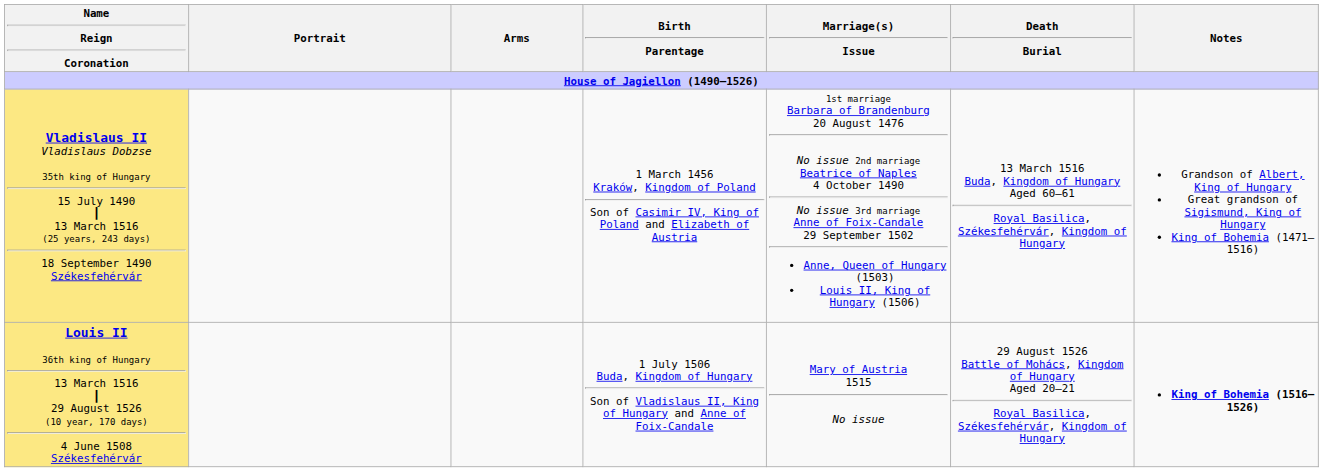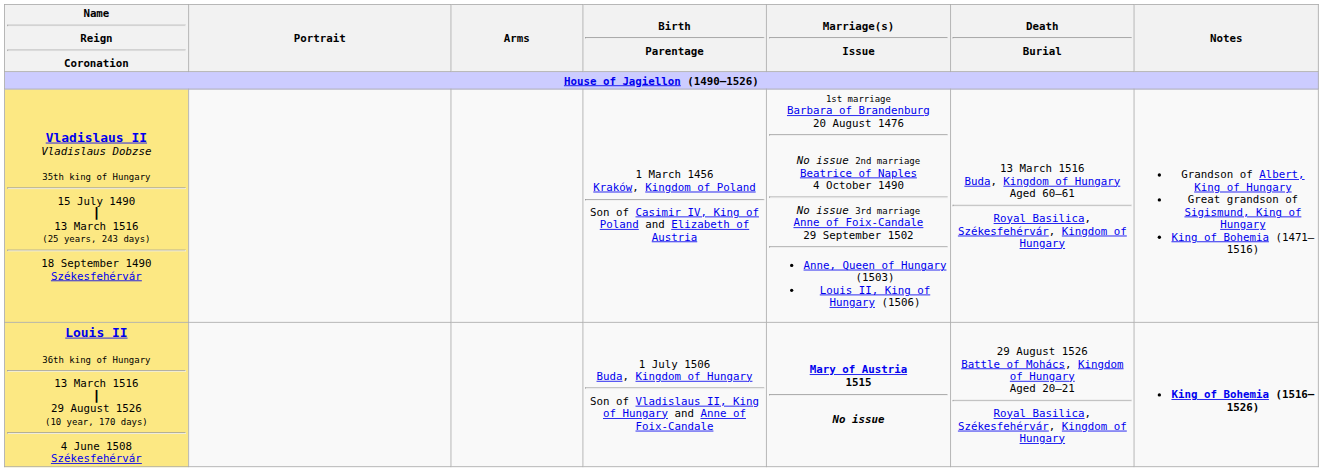(858, 395) normal -> (858, 395) bold
